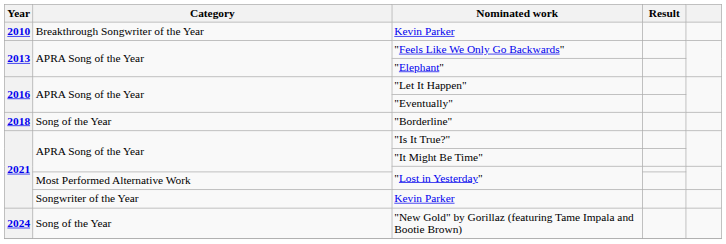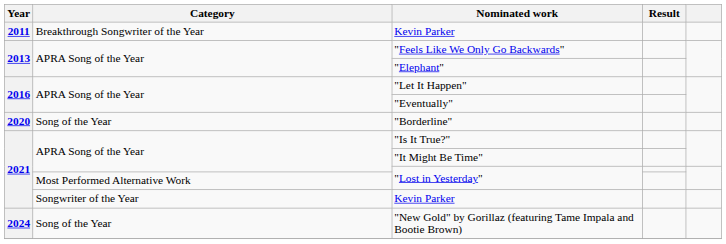(19, 31) 2010 -> (19, 31) 2011
(19, 121) 2018 -> (19, 121) 2020
